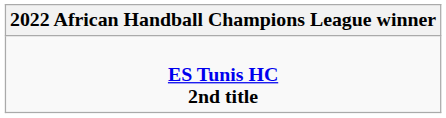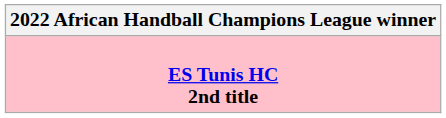(223, 85) no background -> (223, 85) pink background
